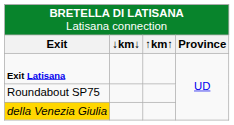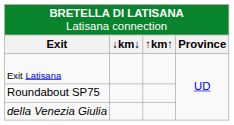(36, 75) bold -> (34, 75) normal
(57, 111) gold background -> (57, 111) no background
